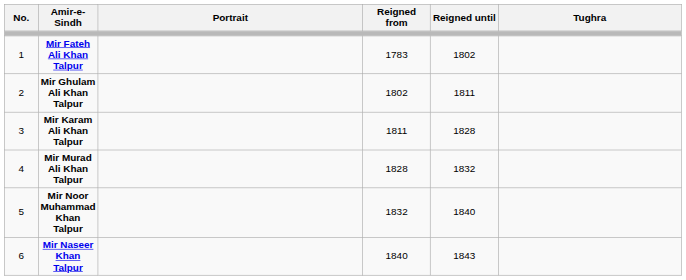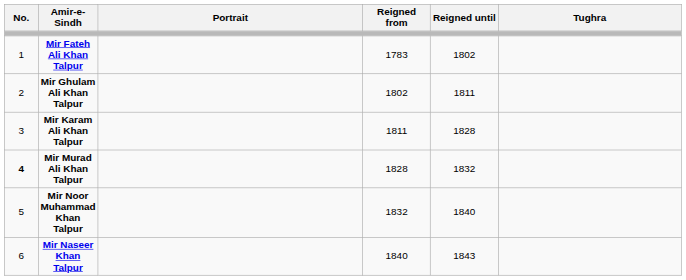(21, 169) normal -> (21, 169) bold
